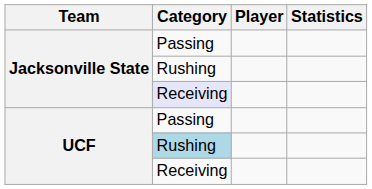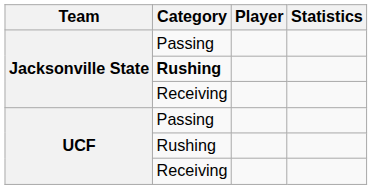(186, 68) normal -> (189, 68) bold
(192, 94) lavender background -> (192, 94) no background
(186, 145) lightblue background -> (186, 145) no background
